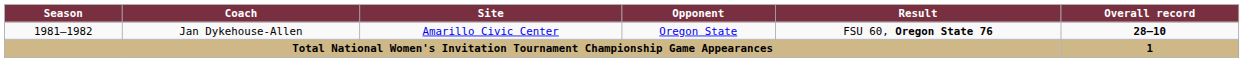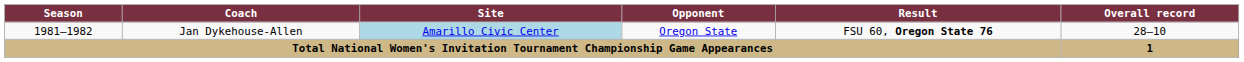(491, 31) no background -> (491, 31) lightblue background
(1150, 31) bold -> (1150, 31) normal
